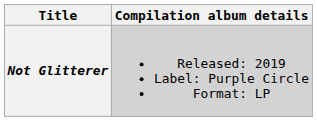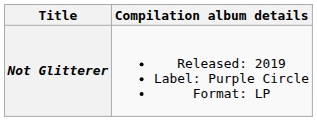(212, 79) lightgrey background -> (212, 79) no background
